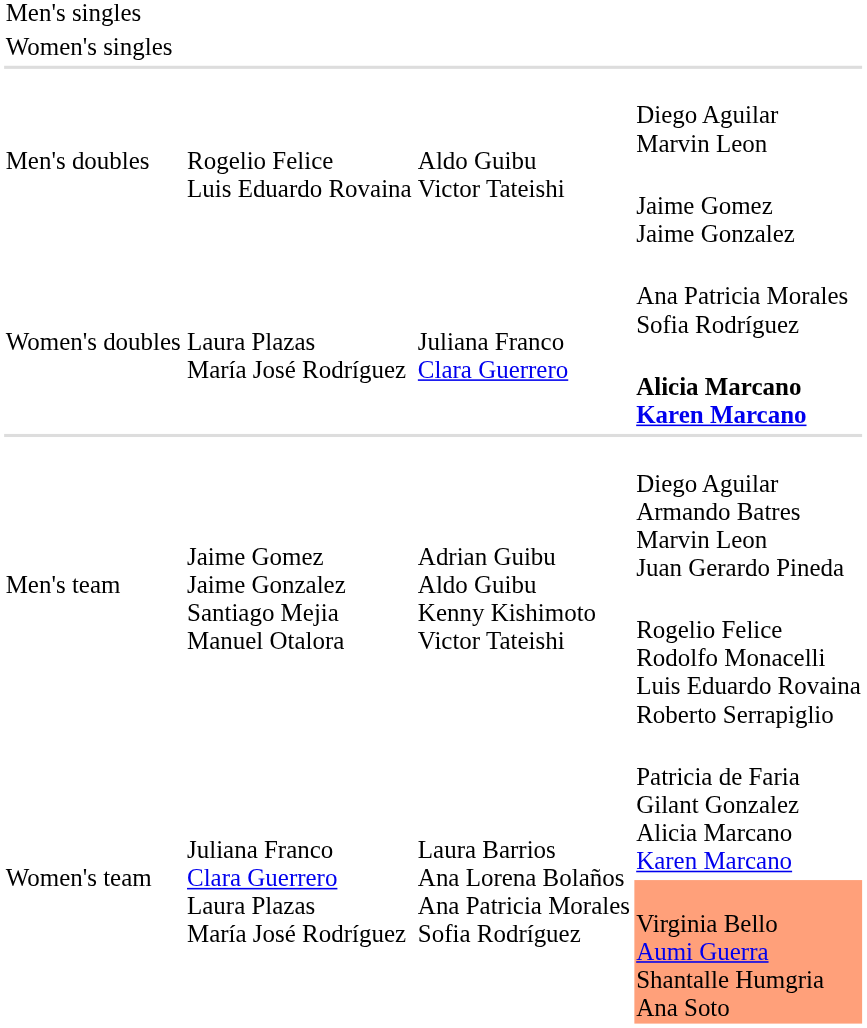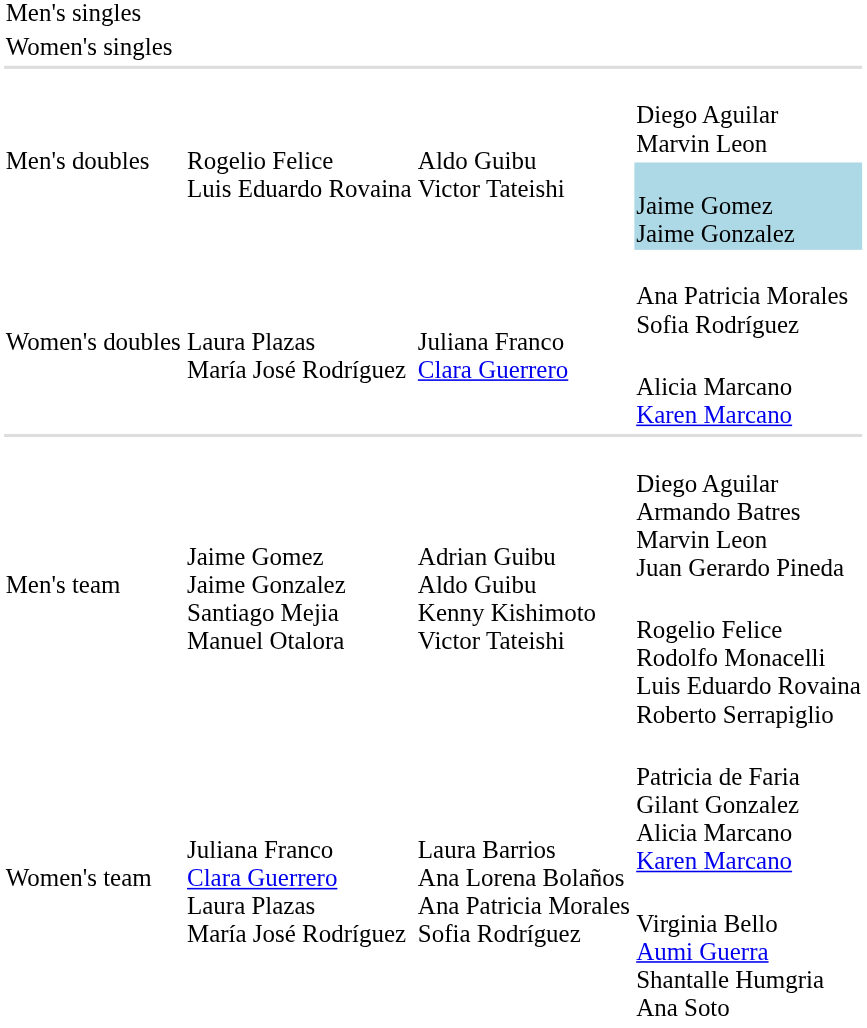(716, 219) no background -> (716, 219) lightblue background
(721, 400) bold -> (714, 400) normal
(730, 965) lightsalmon background -> (730, 965) no background
